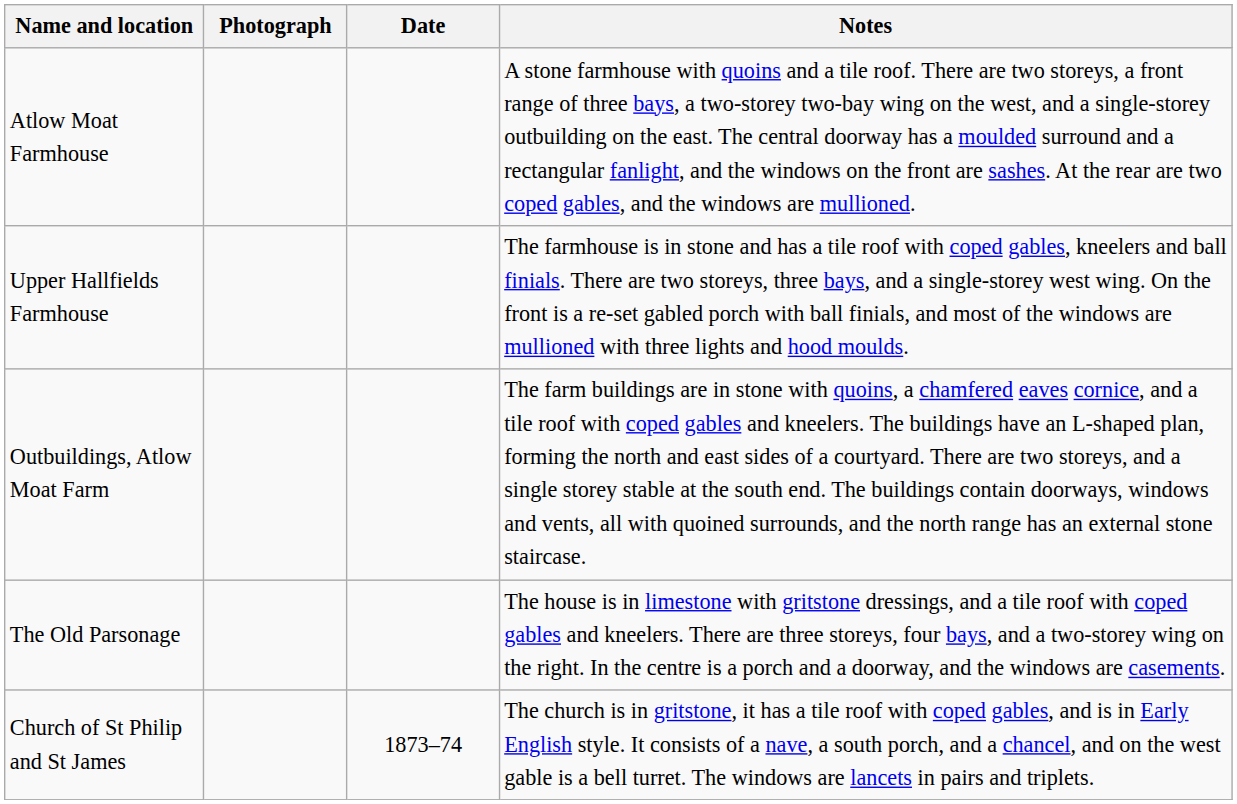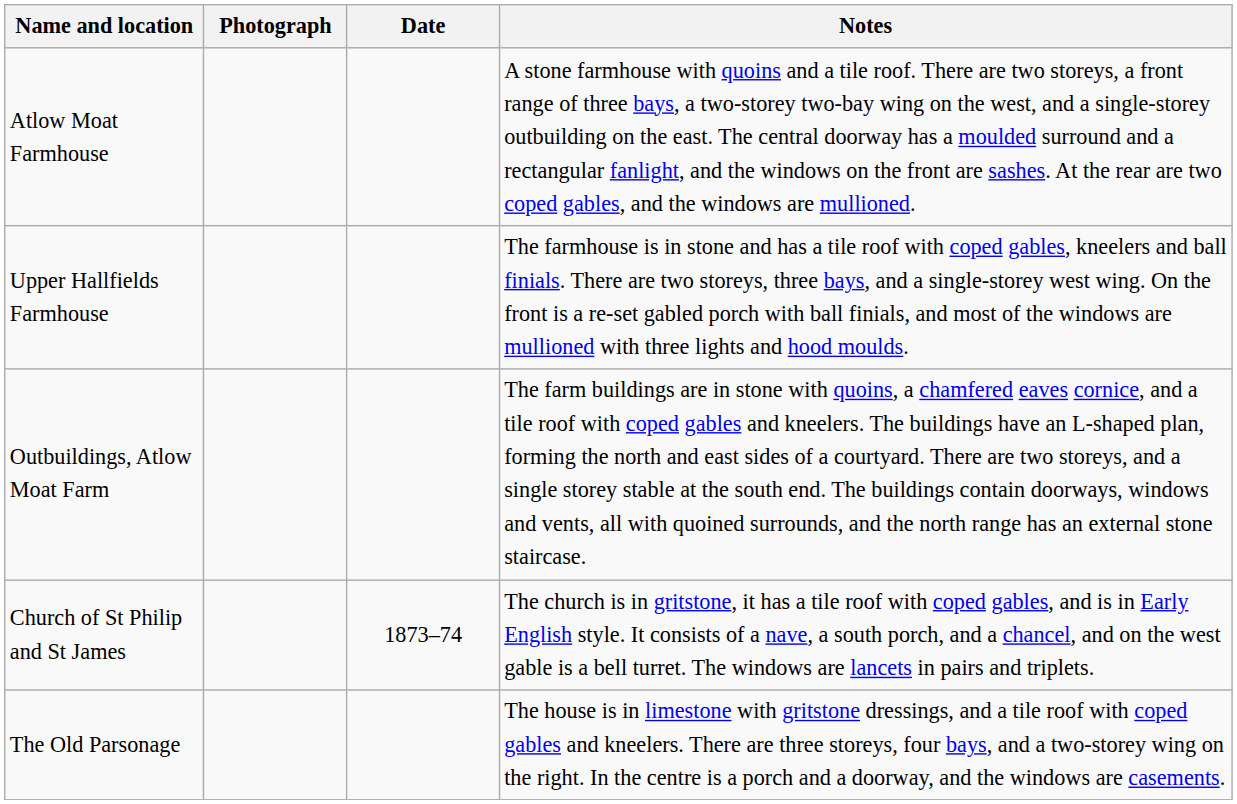rows swapped: (95, 634) <-> (96, 744)
